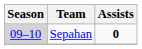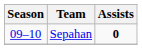(26, 34) lightgrey background -> (26, 34) no background
